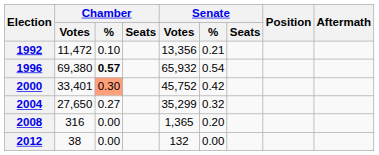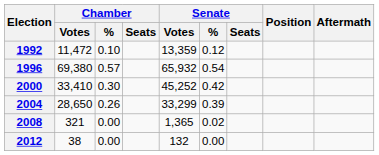(179, 50) 13,356 -> (179, 50) 13,359
(213, 50) 0.21 -> (213, 50) 0.12
(109, 68) bold -> (109, 68) normal
(75, 86) 33,401 -> (75, 86) 33,410
(109, 86) lightsalmon background -> (109, 86) no background
(179, 86) 45,752 -> (179, 86) 45,252
(75, 104) 27,650 -> (75, 104) 28,650
(109, 104) 0.27 -> (109, 104) 0.26
(179, 104) 35,299 -> (179, 104) 33,299
(213, 104) 0.32 -> (213, 104) 0.39
(75, 123) 316 -> (75, 123) 321
(213, 123) 0.20 -> (213, 123) 0.02
